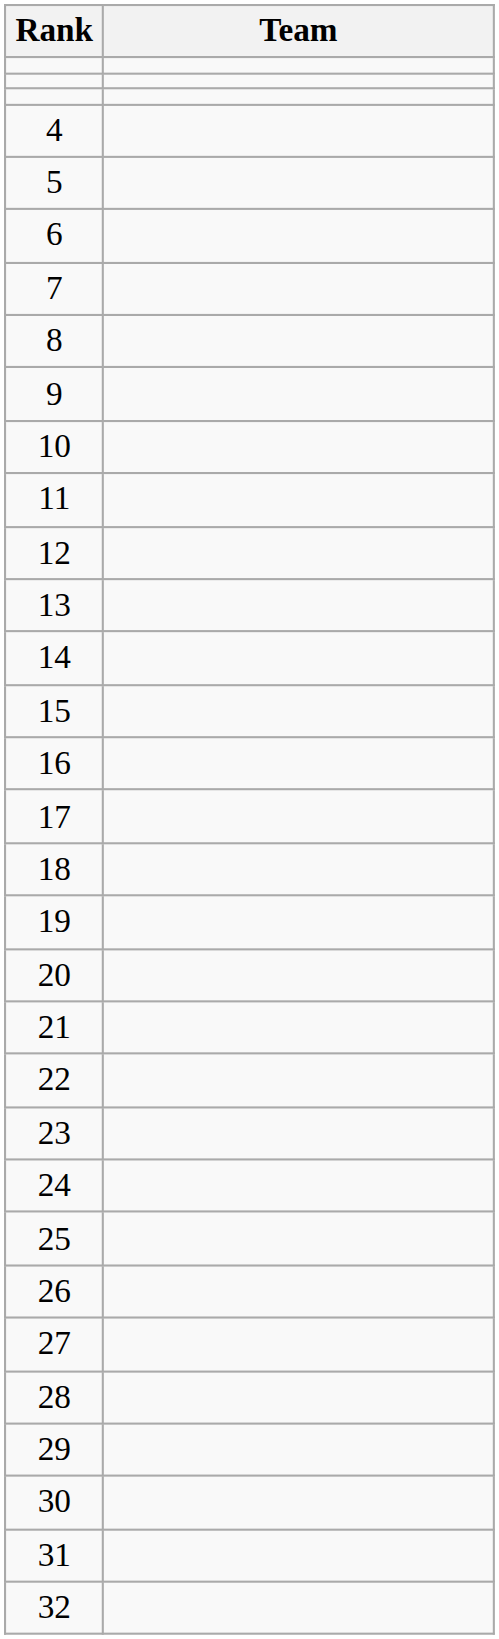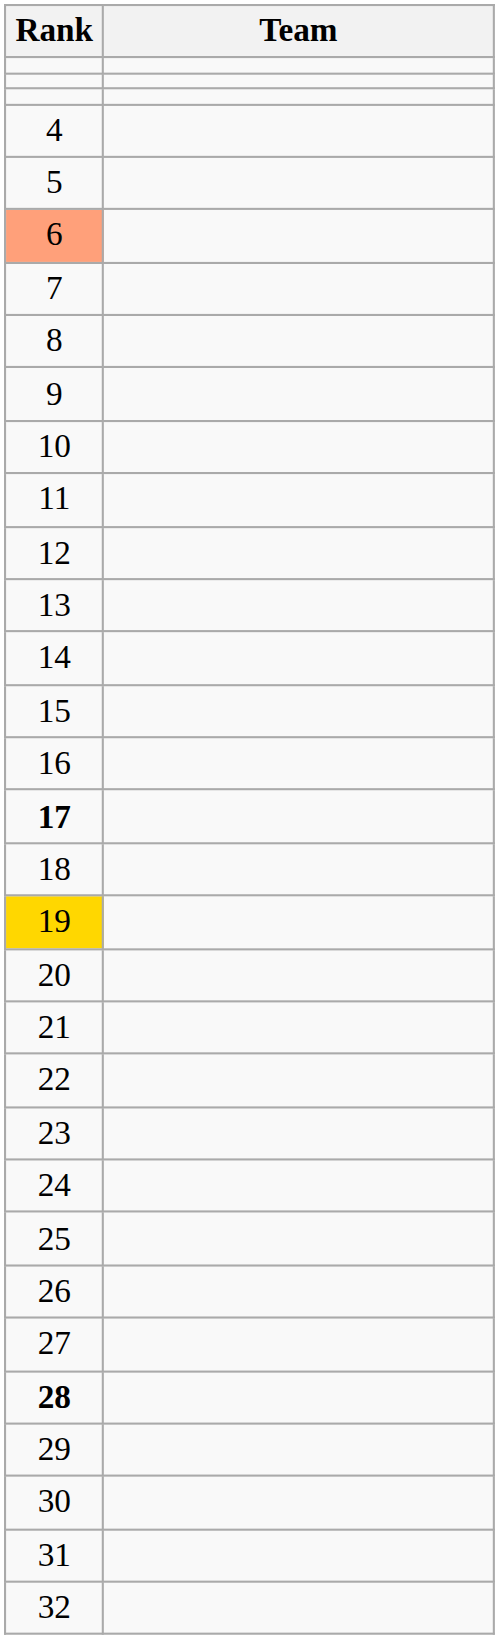(54, 235) no background -> (54, 235) lightsalmon background
(54, 815) normal -> (54, 815) bold
(54, 921) no background -> (54, 921) gold background
(54, 1396) normal -> (54, 1396) bold
